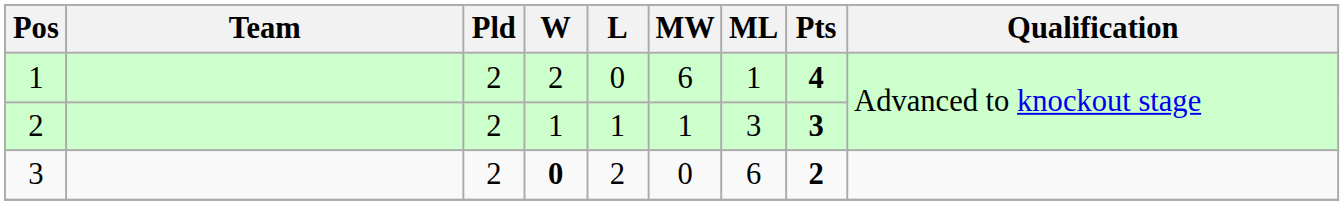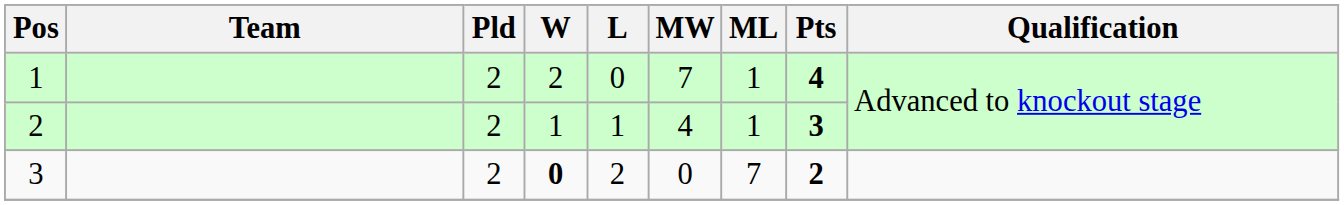(685, 77) 6 -> (685, 77) 7
(685, 125) 1 -> (685, 125) 4
(754, 125) 3 -> (754, 125) 1
(754, 174) 6 -> (754, 174) 7
